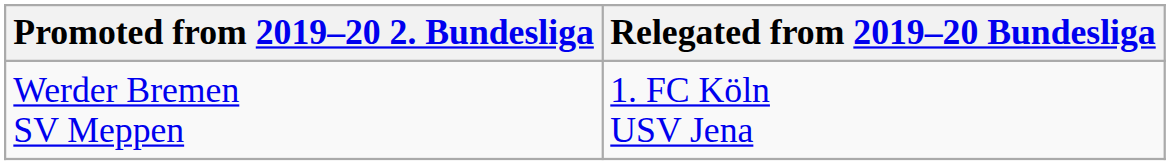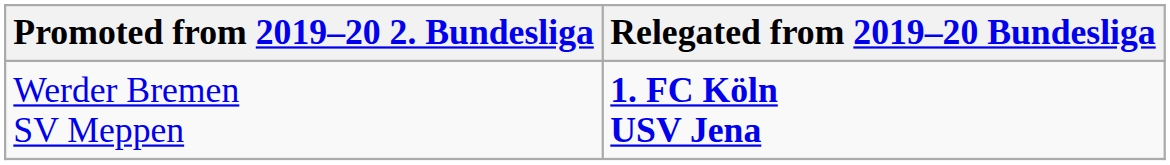(690, 109) normal -> (694, 109) bold
